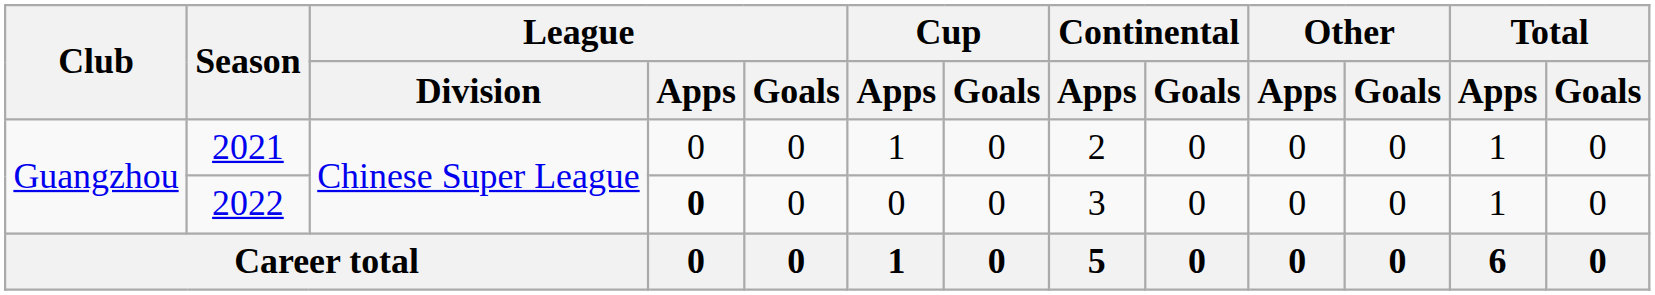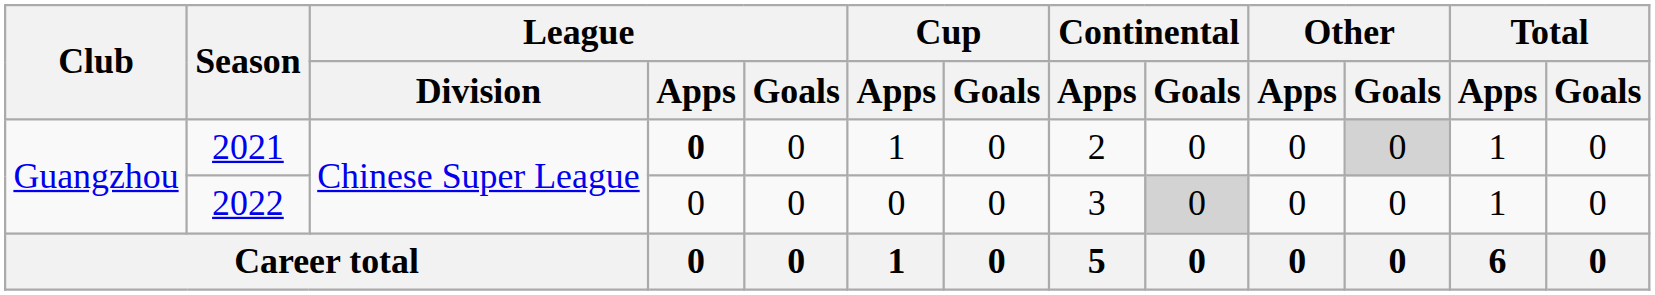(696, 146) normal -> (696, 146) bold
(1397, 146) no background -> (1397, 146) lightgrey background
(696, 203) bold -> (696, 203) normal
(1197, 203) no background -> (1197, 203) lightgrey background
